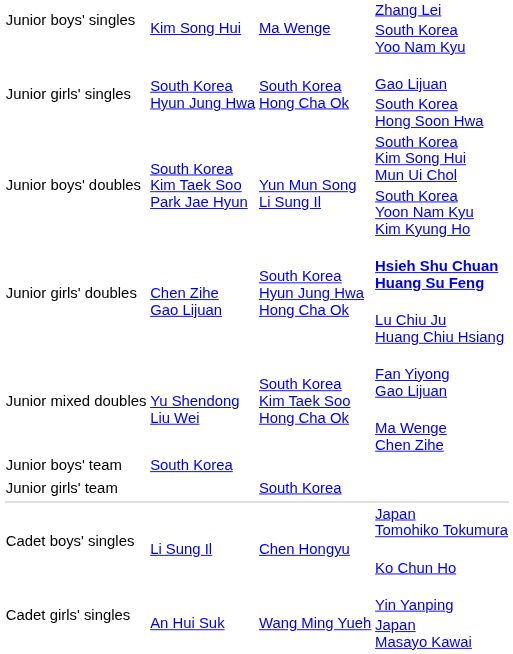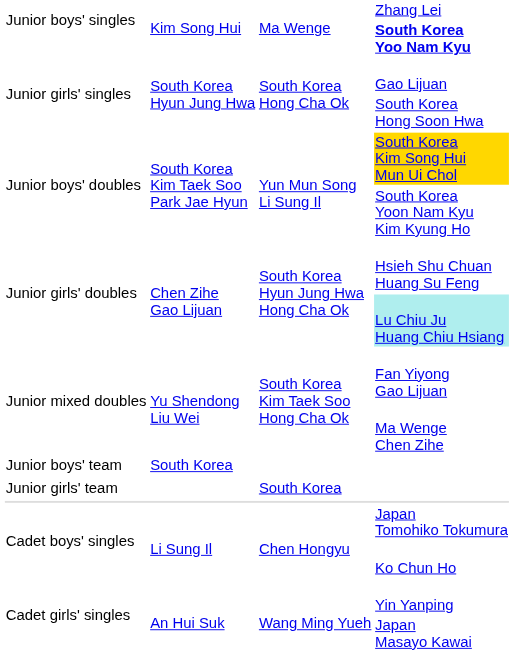(420, 38) normal -> (423, 38) bold
(421, 158) no background -> (421, 158) gold background
(437, 274) bold -> (433, 274) normal
(440, 328) no background -> (440, 328) paleturquoise background
